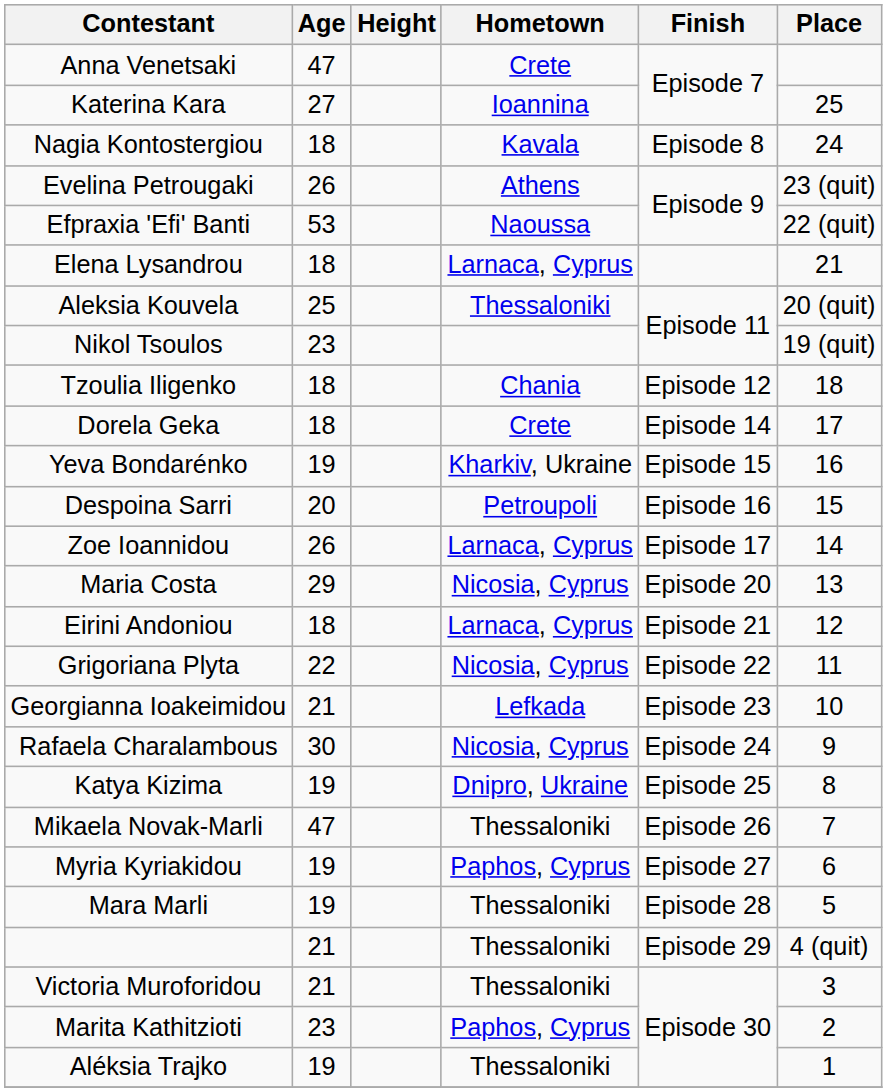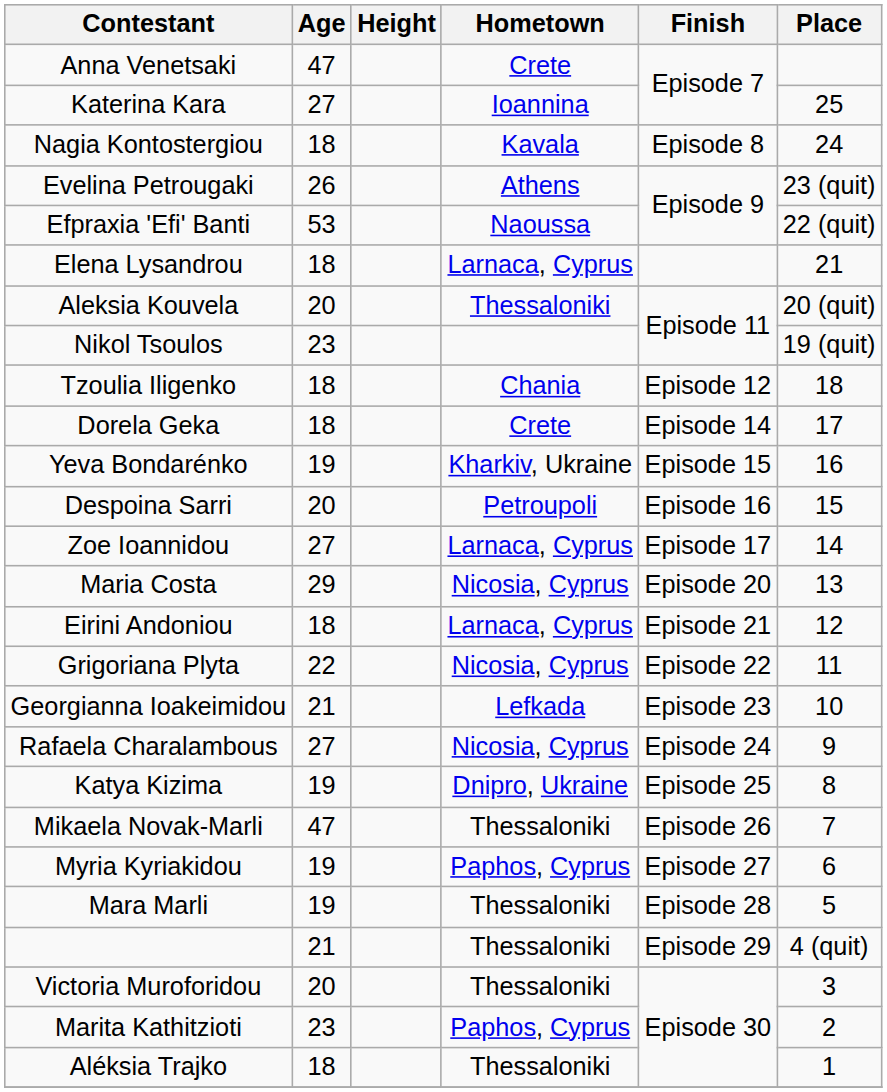(322, 305) 25 -> (322, 305) 20
(322, 545) 26 -> (322, 545) 27
(322, 746) 30 -> (322, 746) 27
(322, 986) 21 -> (322, 986) 20
(322, 1066) 19 -> (322, 1066) 18
